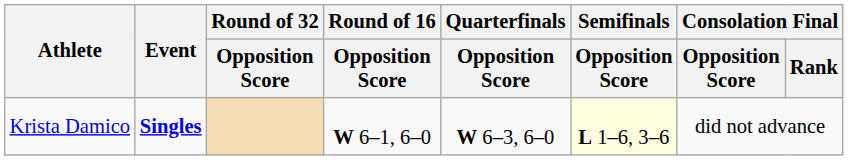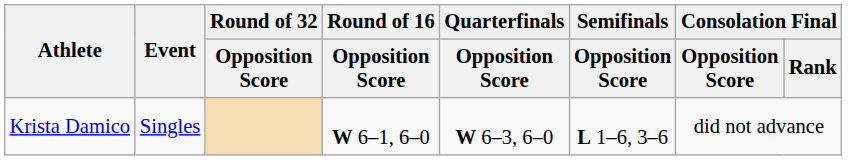(171, 126) bold -> (170, 126) normal
(624, 138) lightyellow background -> (623, 138) no background
